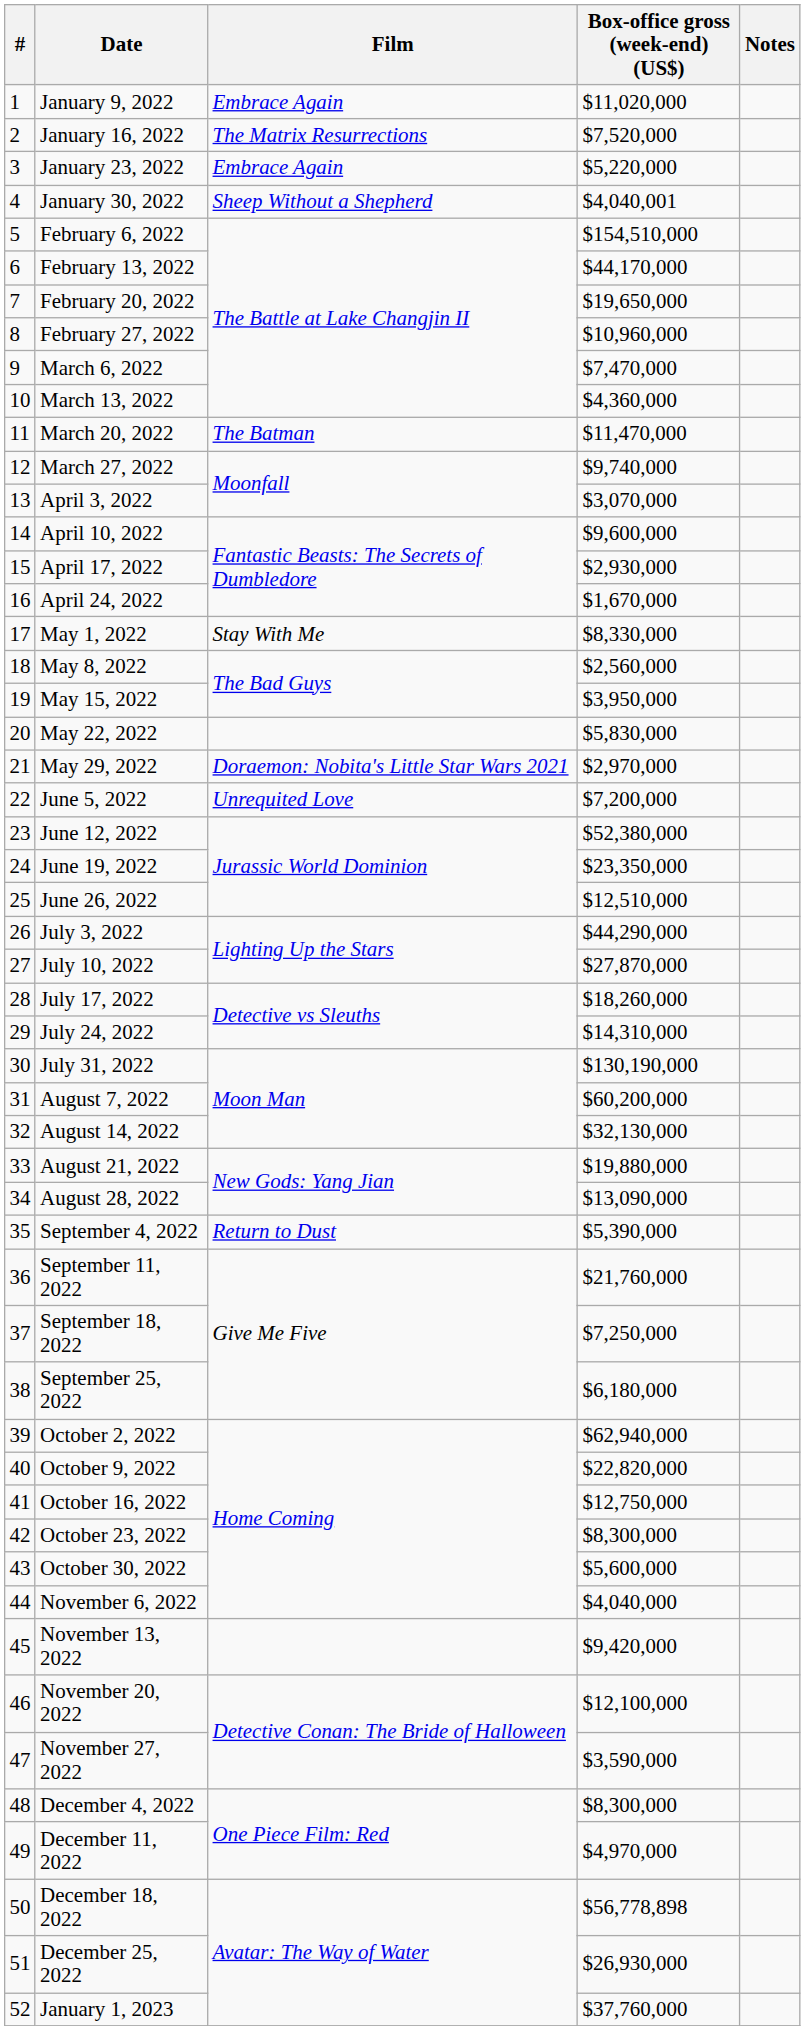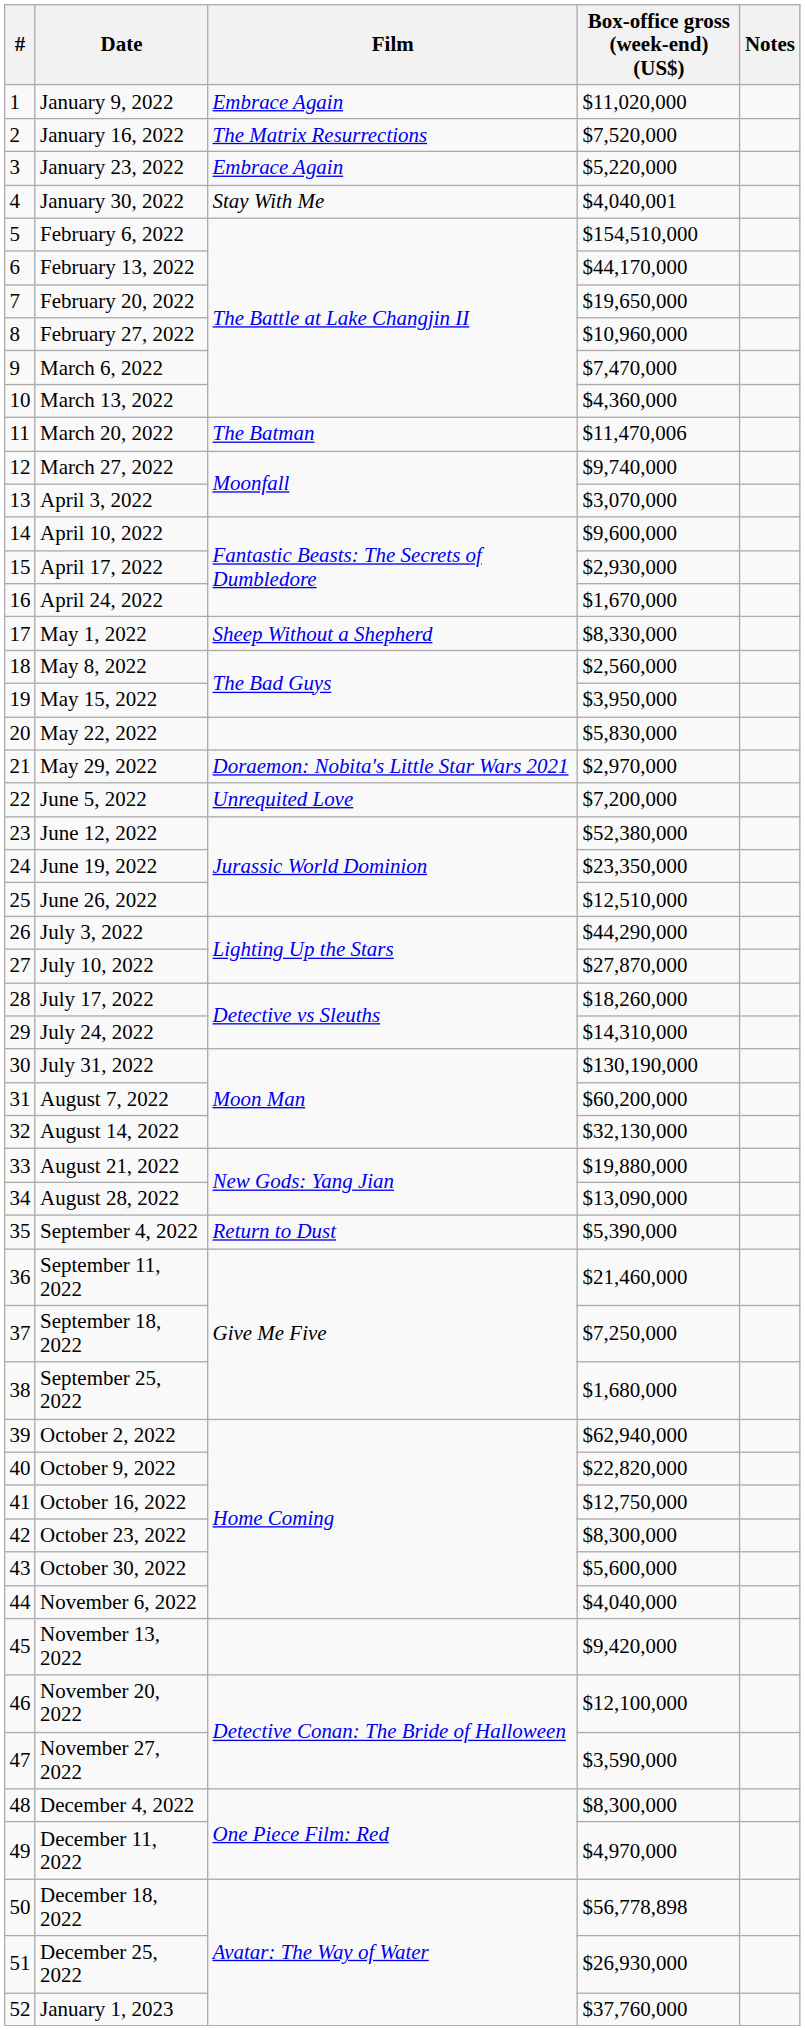(322, 201) Sheep Without a Shepherd -> (268, 201) Stay With Me
(635, 433) $11,470,000 -> (635, 433) $11,470,006
(268, 633) Stay With Me -> (322, 633) Sheep Without a Shepherd
(635, 1276) $21,760,000 -> (635, 1276) $21,460,000
(630, 1390) $6,180,000 -> (630, 1390) $1,680,000
